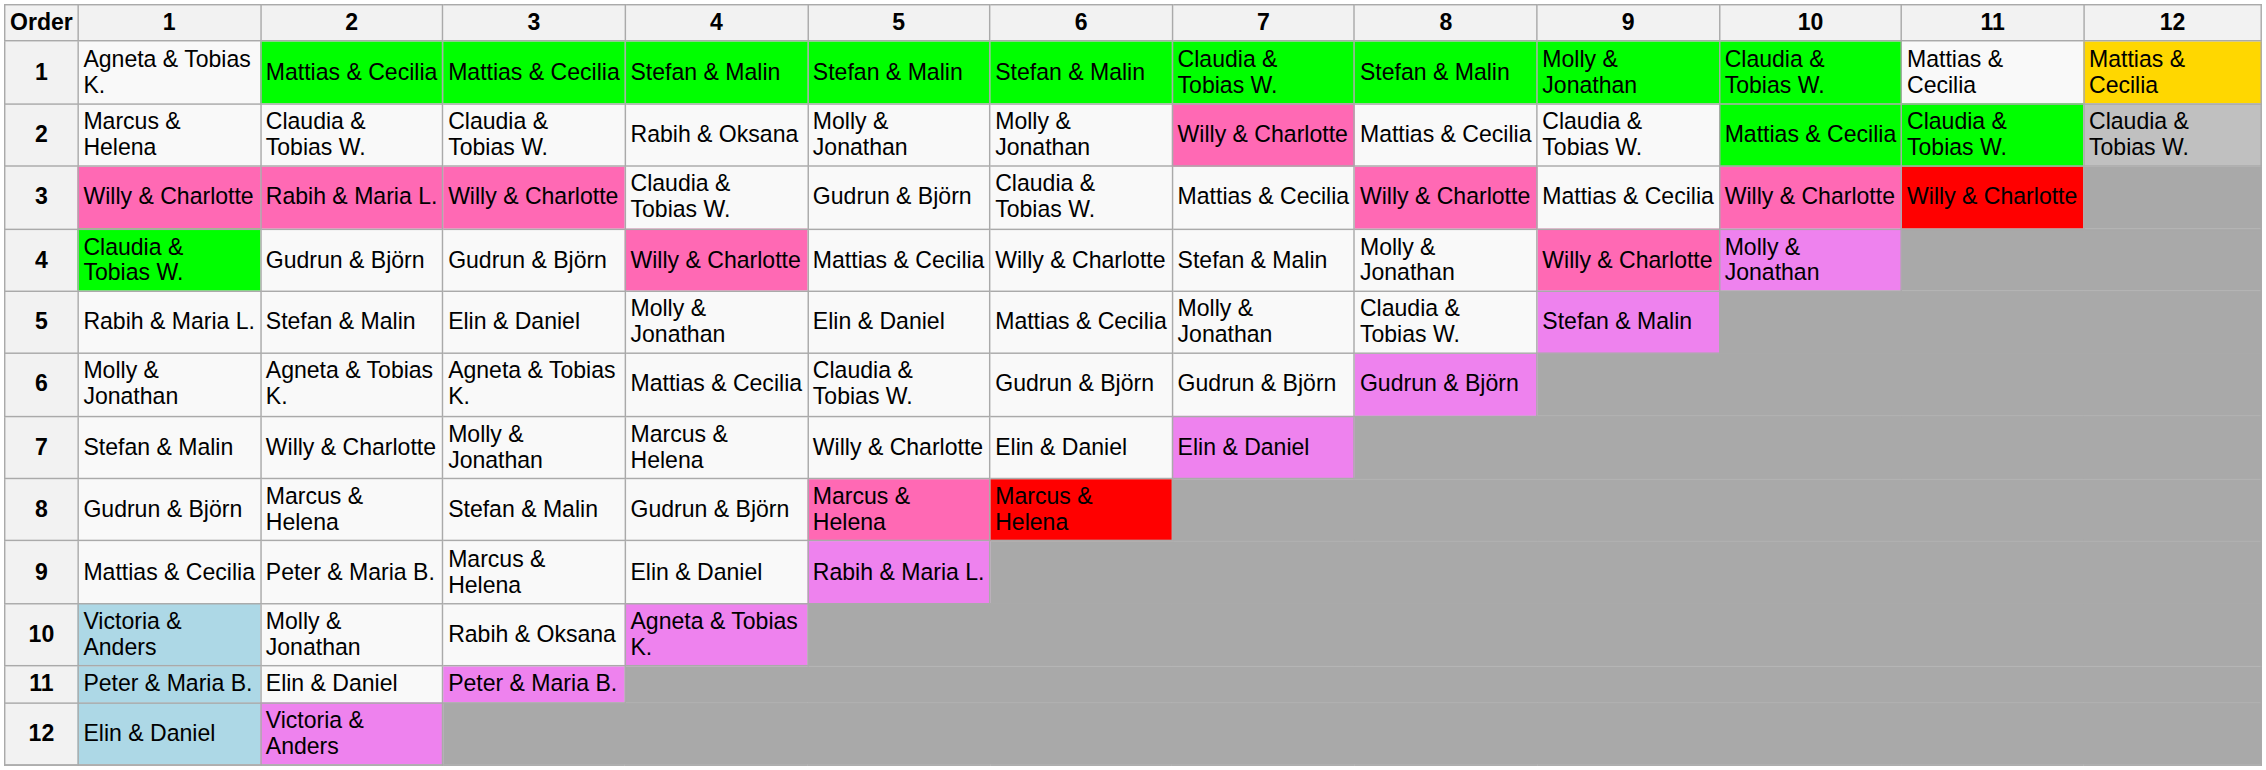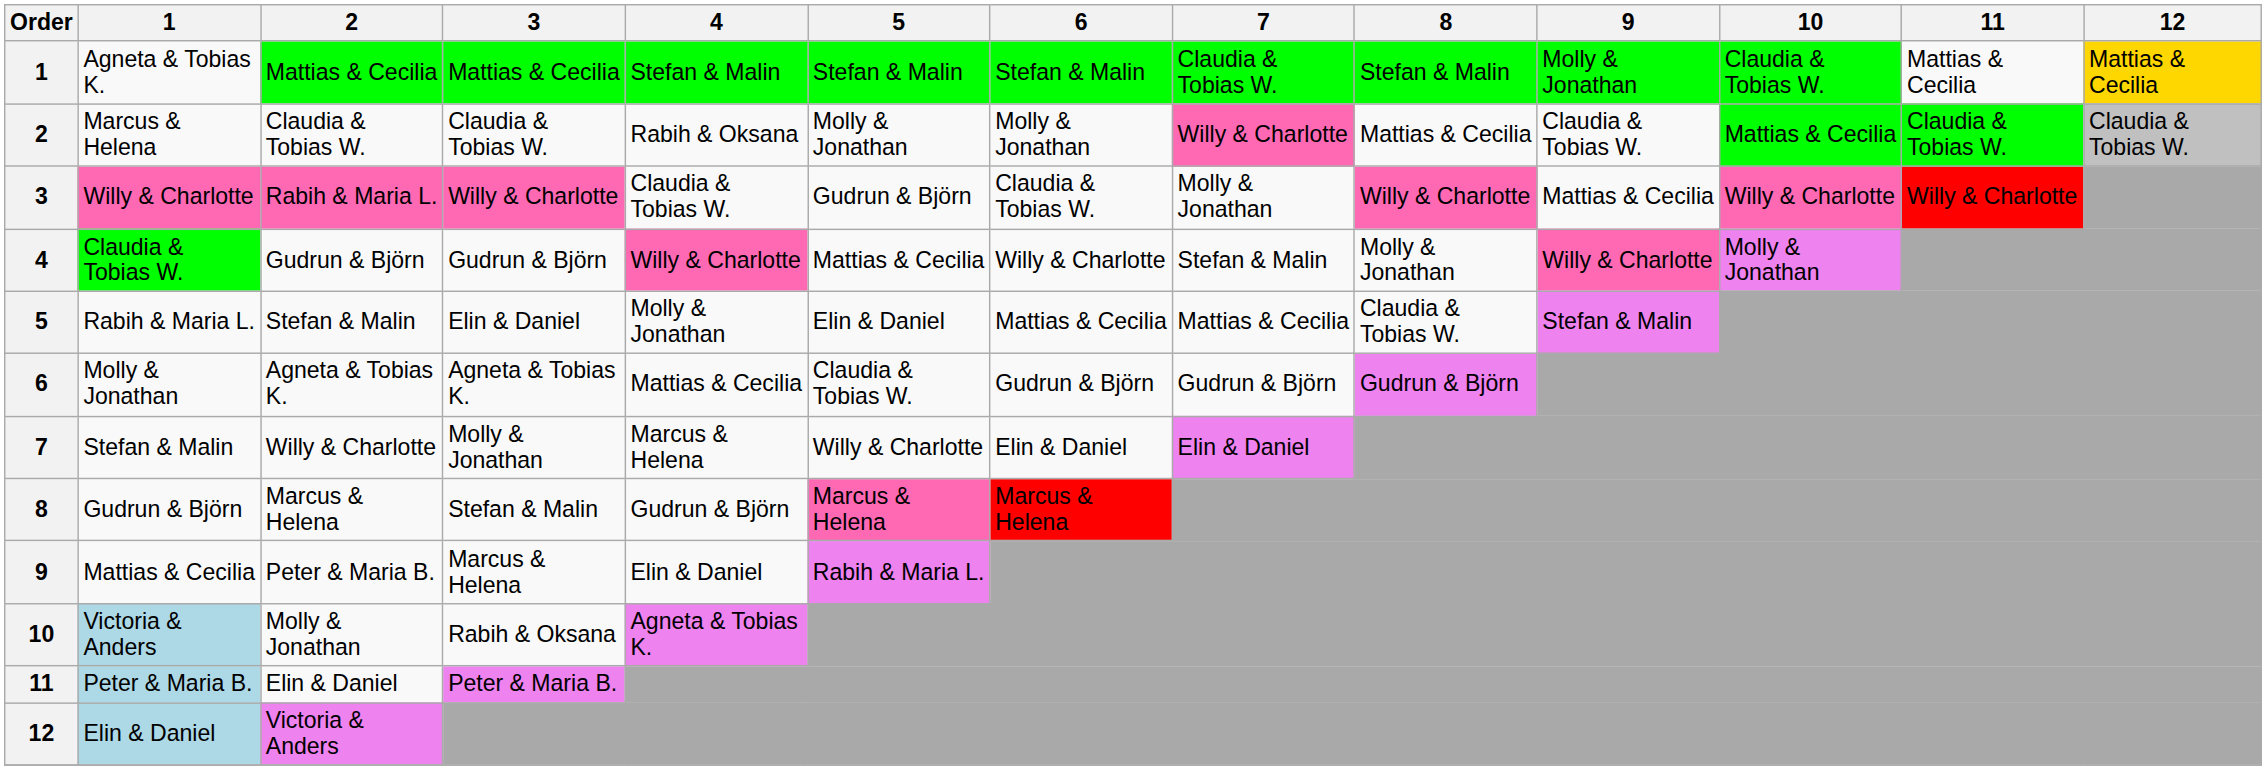(1263, 197) Mattias & Cecilia -> (1225, 197) Molly & Jonathan
(1225, 322) Molly & Jonathan -> (1263, 322) Mattias & Cecilia
